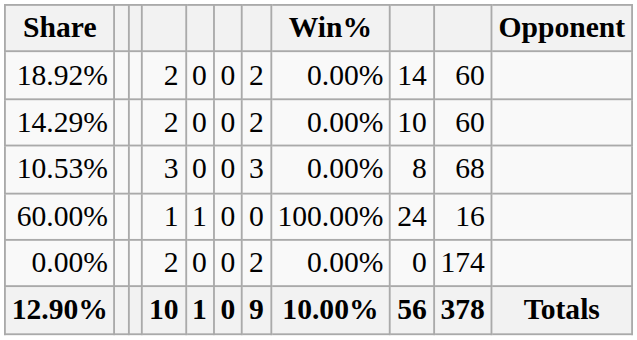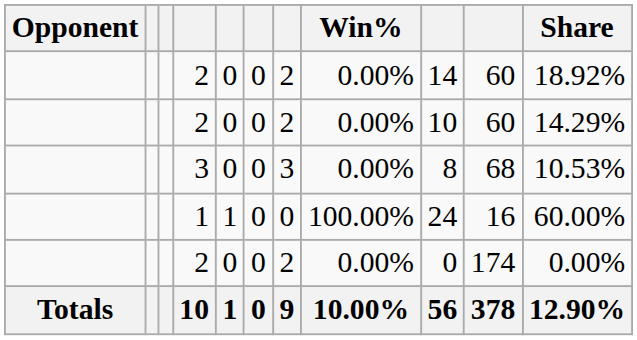columns swapped: (562, 27) <-> (60, 27)
